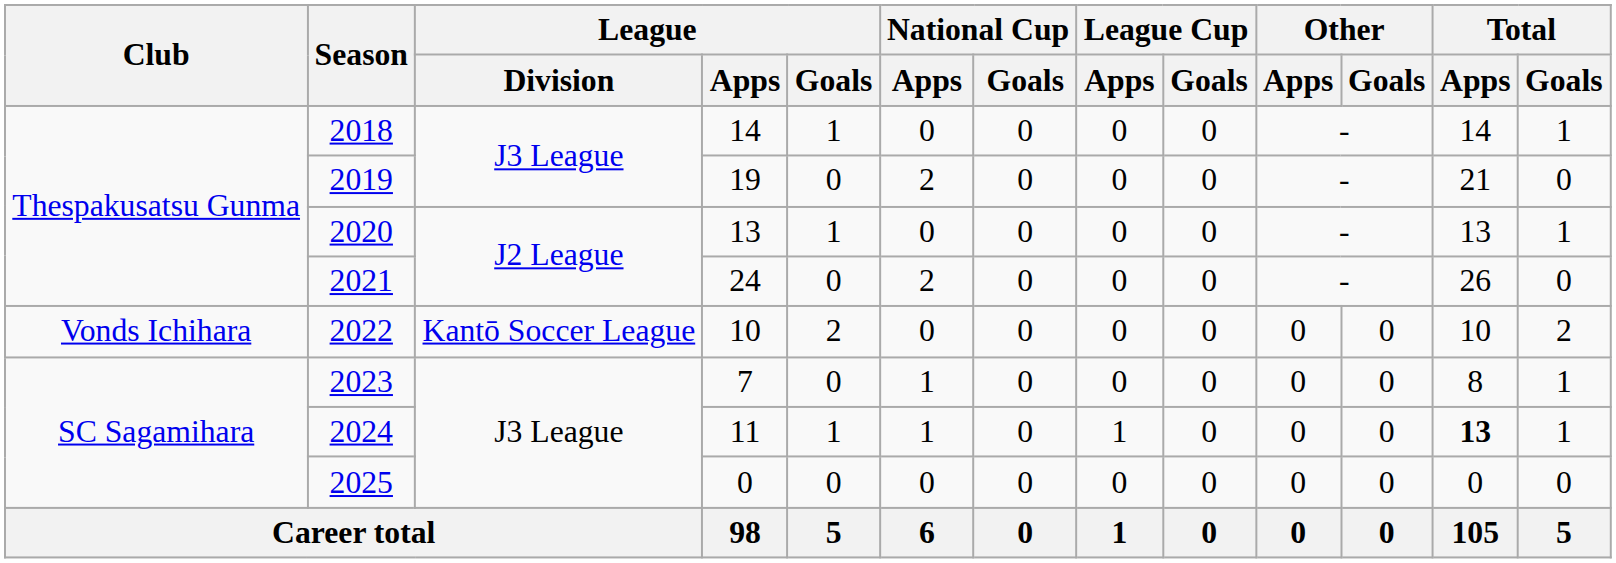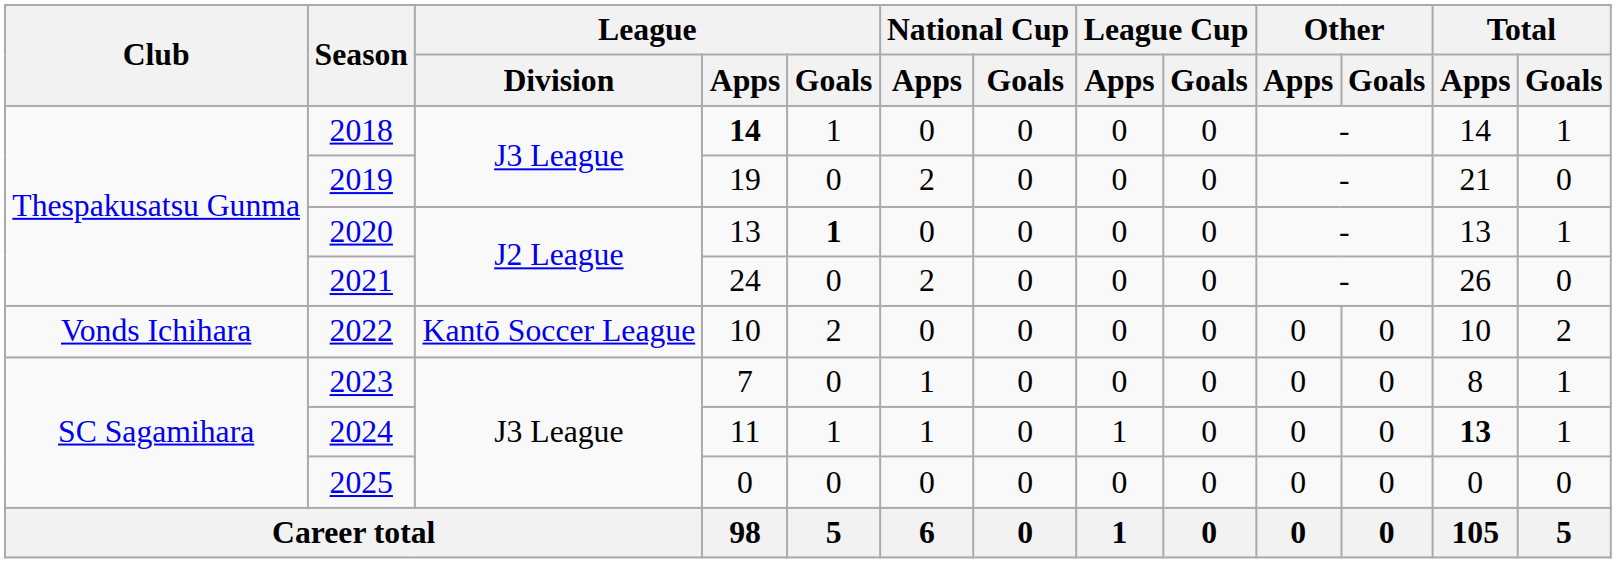(745, 130) normal -> (745, 130) bold
(834, 230) normal -> (834, 230) bold
